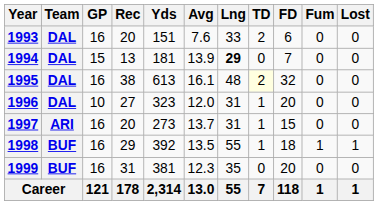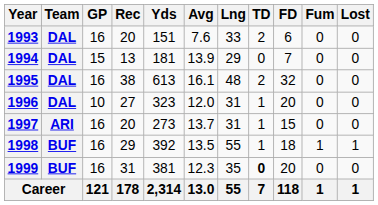(233, 59) bold -> (233, 59) normal
(261, 80) lightyellow background -> (261, 80) no background
(261, 168) normal -> (261, 168) bold
